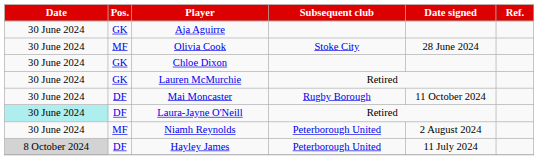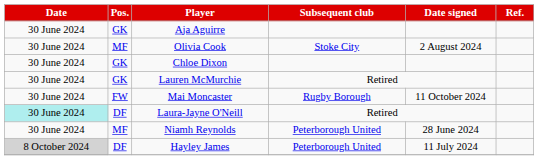(451, 46) 28 June 2024 -> (451, 46) 2 August 2024
(120, 96) DF -> (120, 96) FW
(451, 130) 2 August 2024 -> (451, 130) 28 June 2024
